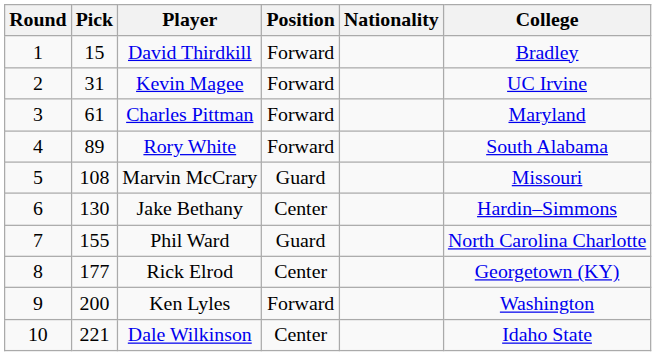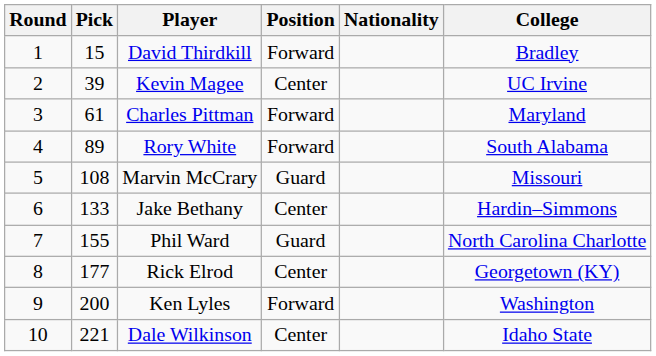(94, 83) 31 -> (94, 83) 39
(301, 83) Forward -> (301, 83) Center
(94, 209) 130 -> (94, 209) 133
